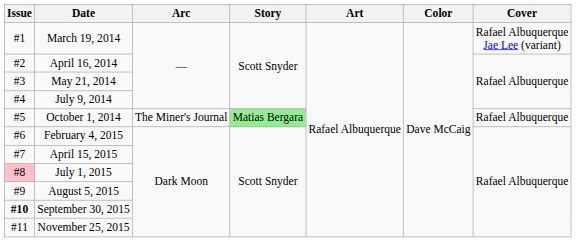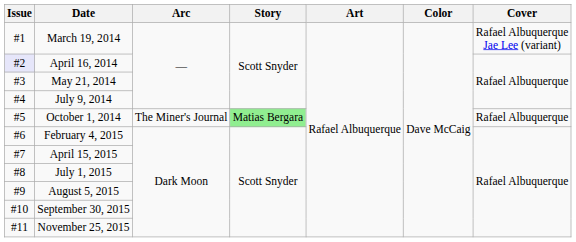(20, 63) no background -> (20, 63) lavender background
(20, 172) pink background -> (20, 172) no background
(20, 209) bold -> (20, 209) normal
